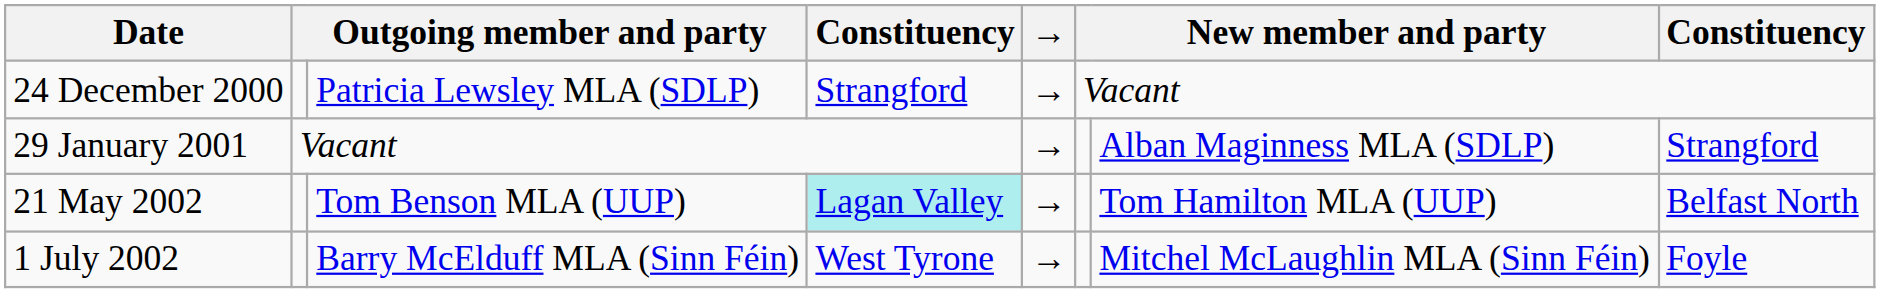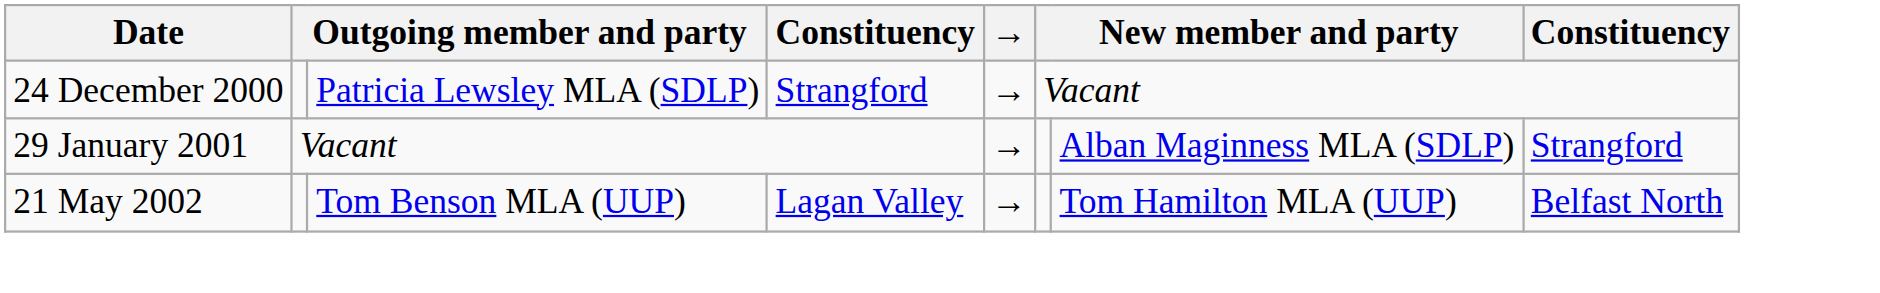(909, 201) paleturquoise background -> (869, 201) no background
- row: (96, 257)
